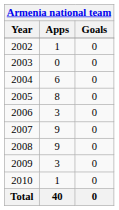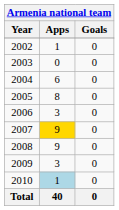(57, 130) no background -> (57, 130) gold background
(57, 180) no background -> (57, 180) lightblue background
